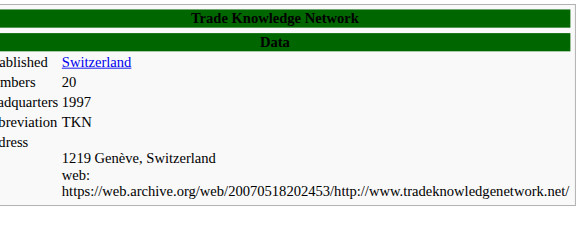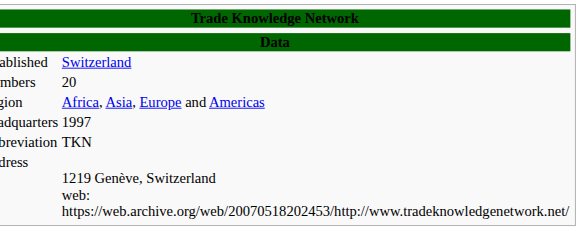+ row: (2, 102)
